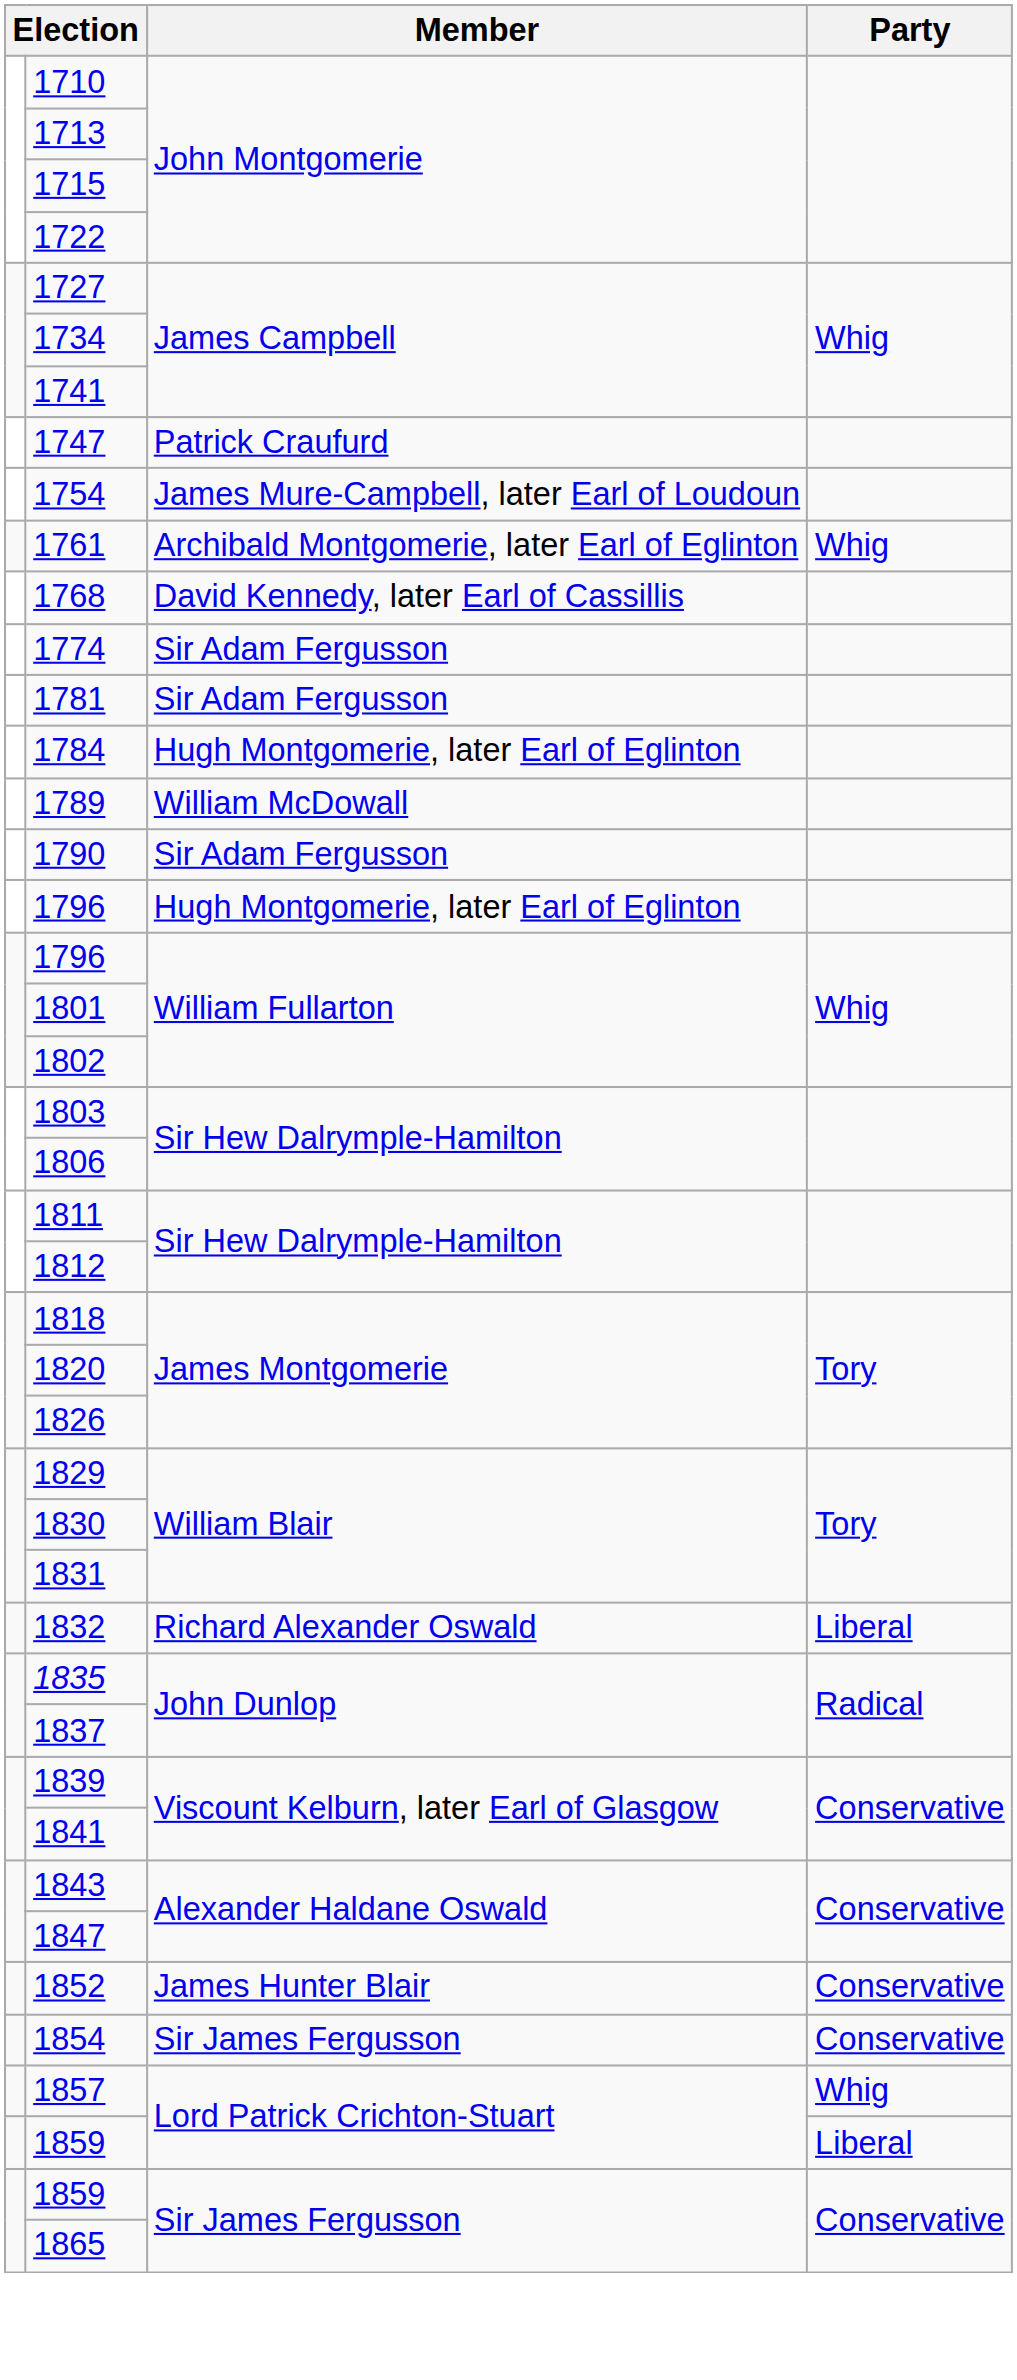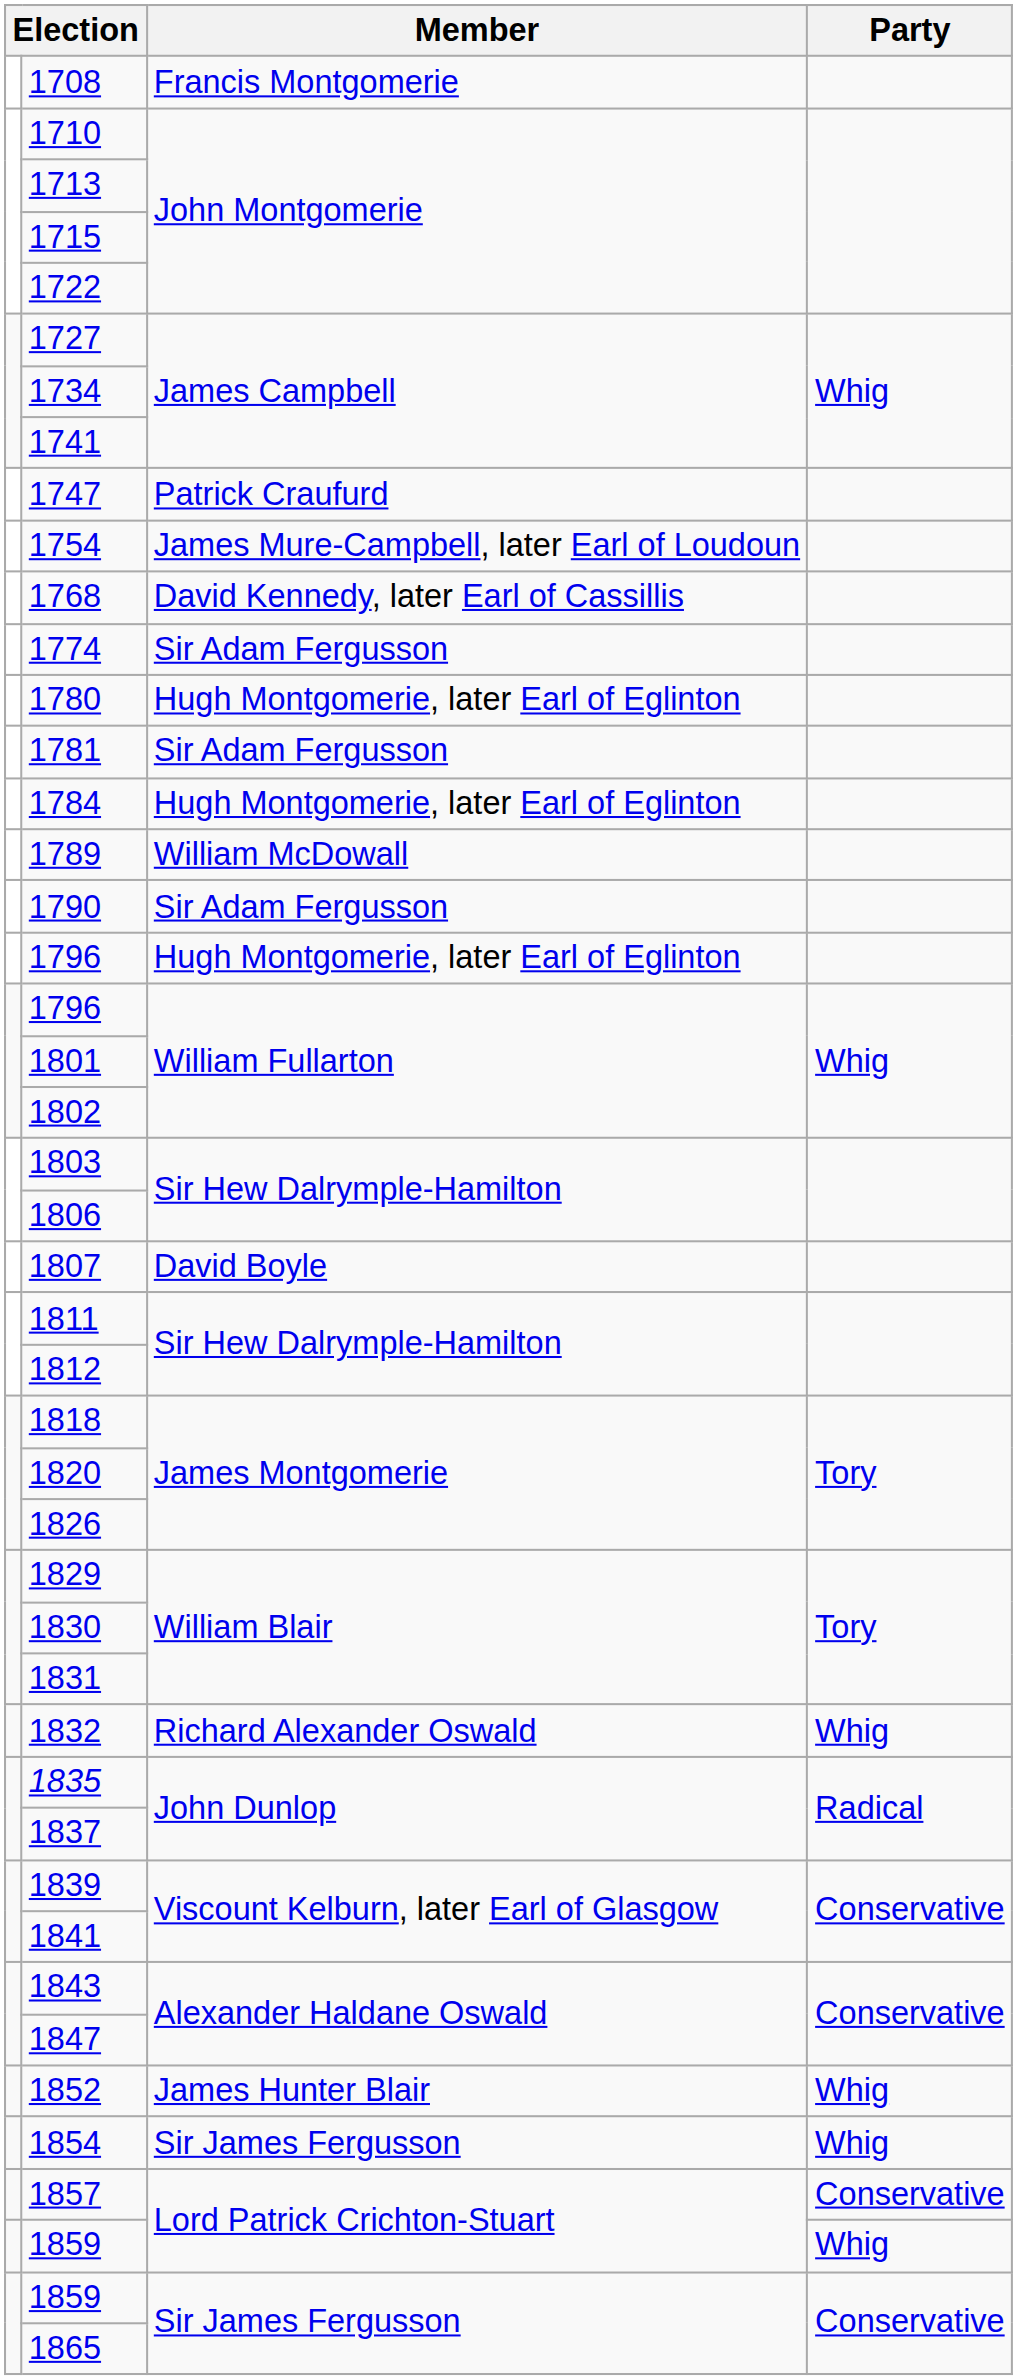+ row: (65, 81)
- row: (69, 545)
+ row: (65, 699)
+ row: (65, 1266)
(864, 1627) Liberal -> (852, 1730) Whig
(910, 1987) Conservative -> (852, 2090) Whig
(910, 2039) Conservative -> (852, 2142) Whig
(852, 2090) Whig -> (910, 2193) Conservative
(864, 2142) Liberal -> (852, 2245) Whig
